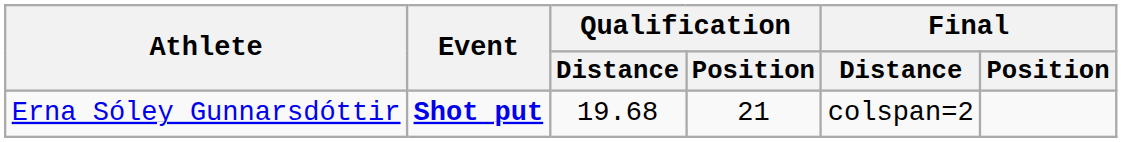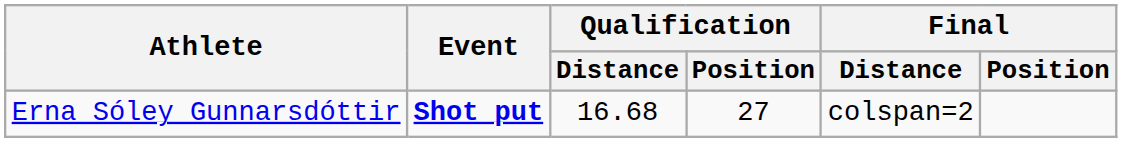(618, 113) 19.68 -> (618, 113) 16.68
(753, 113) 21 -> (753, 113) 27
